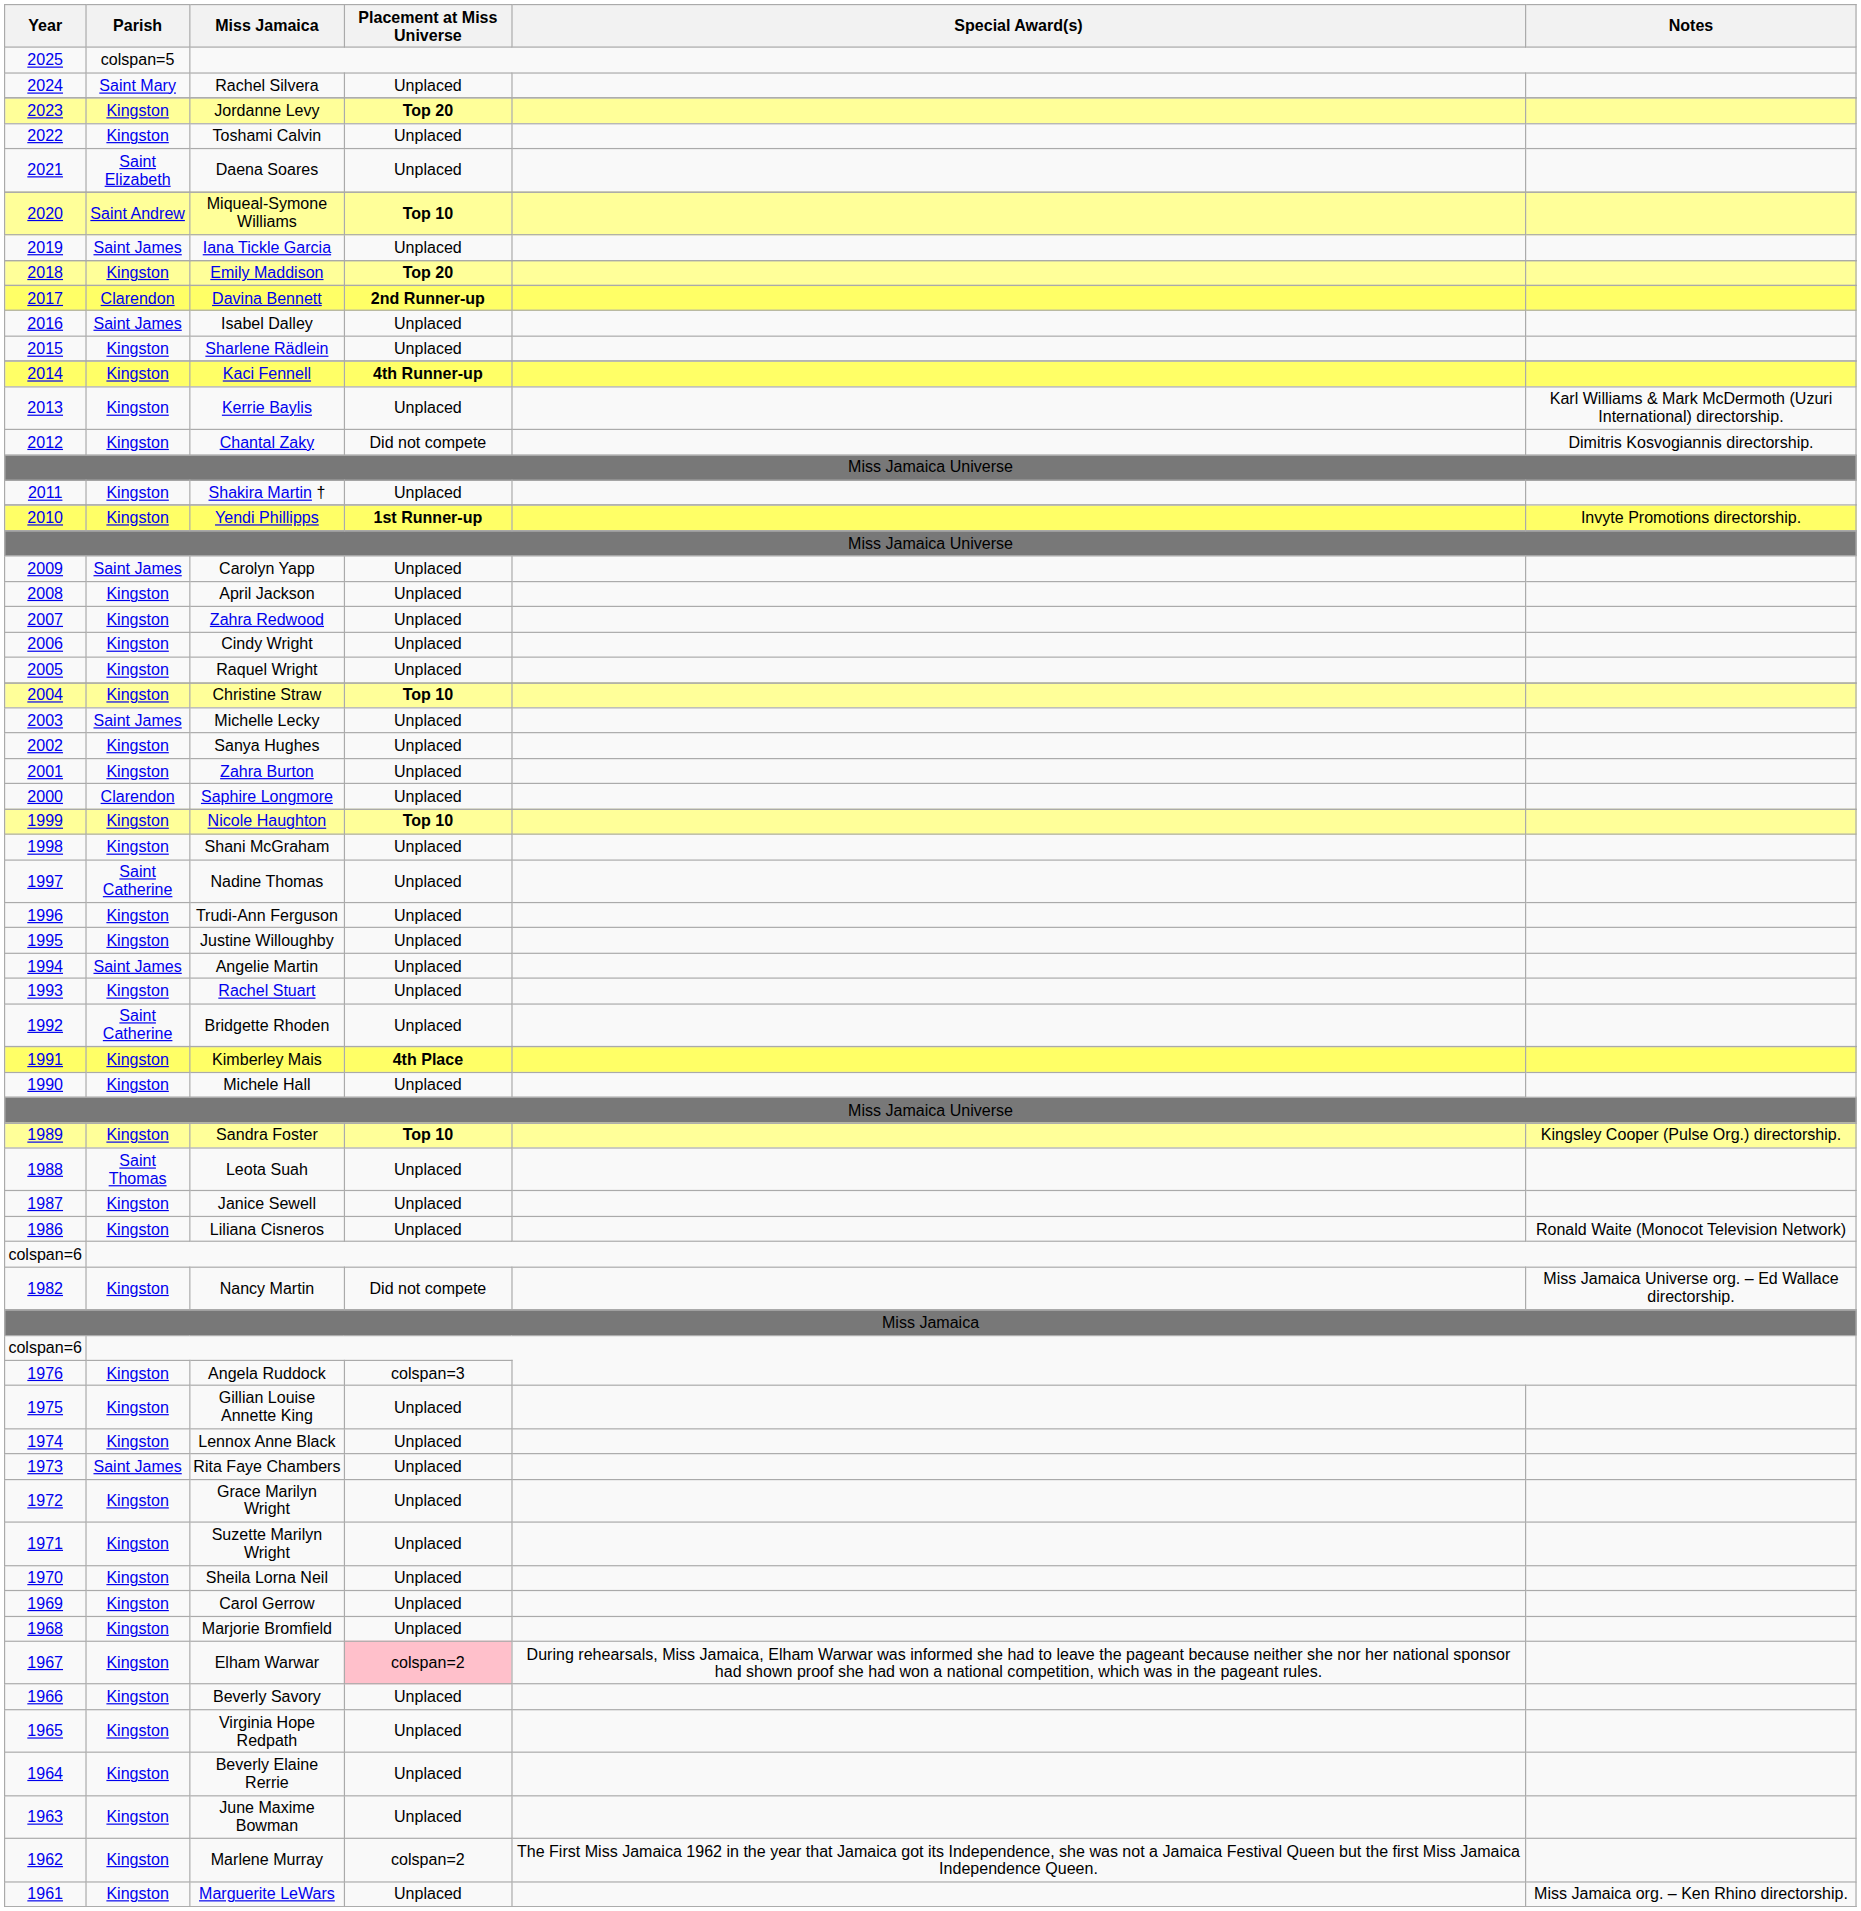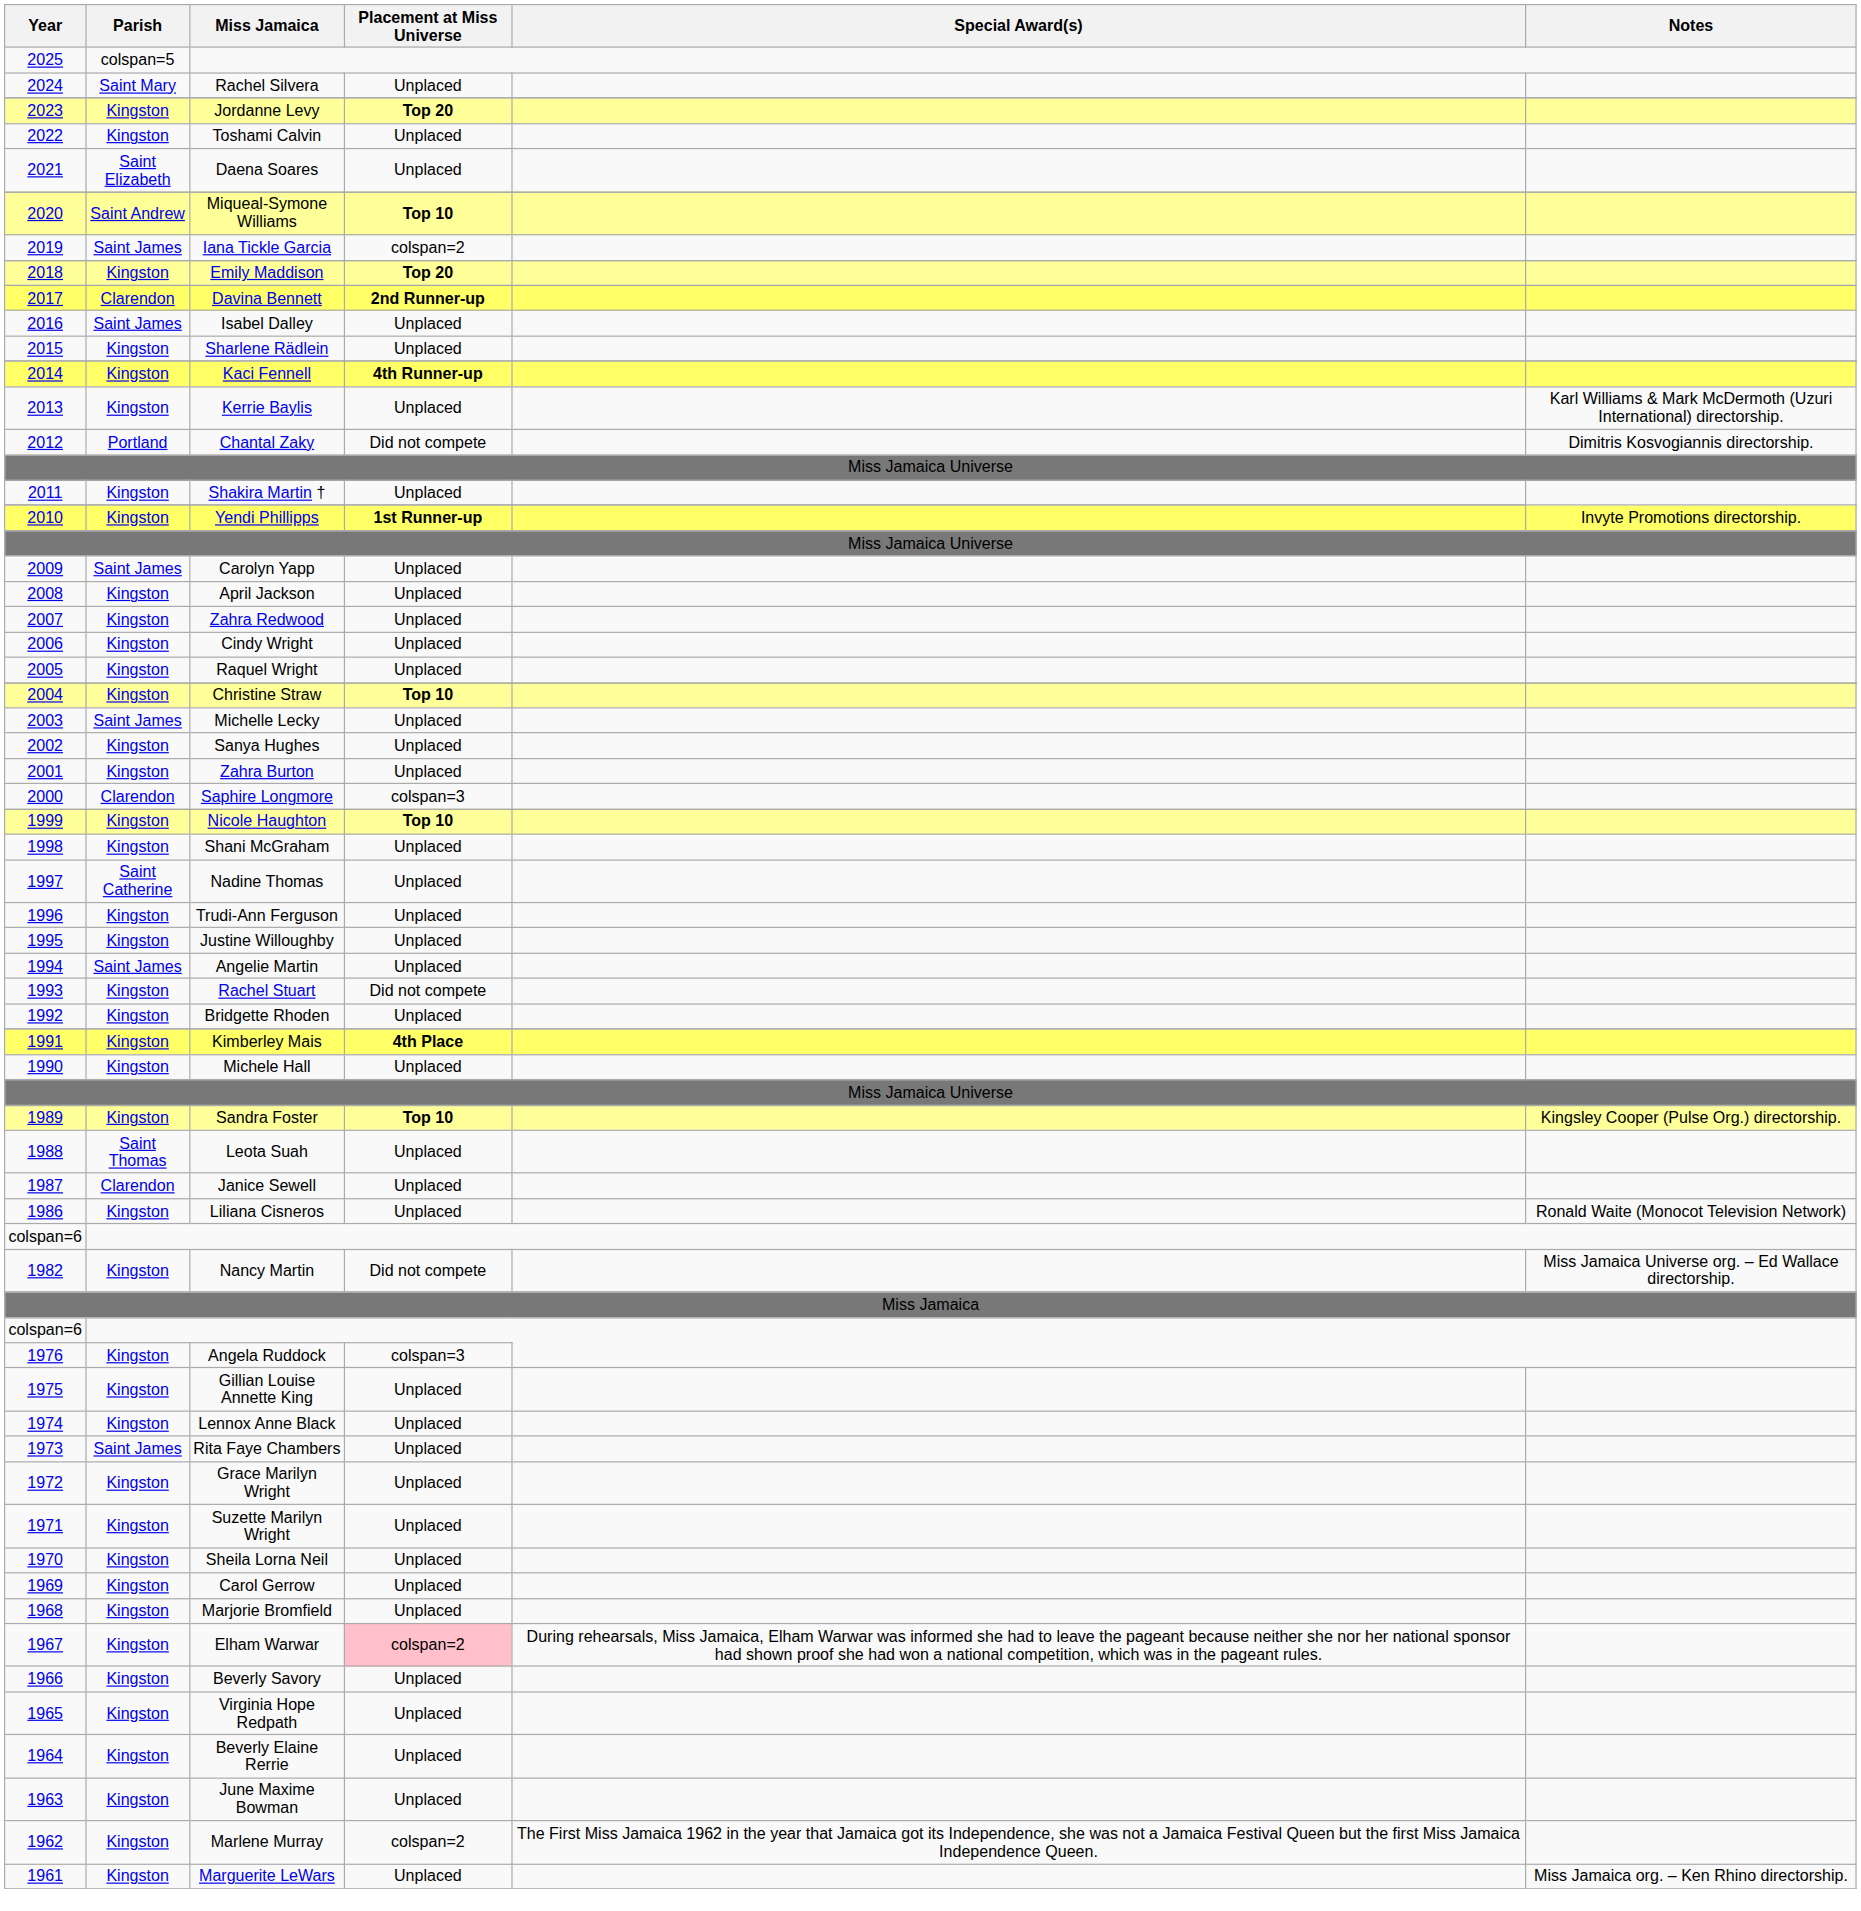(428, 247) Unplaced -> (428, 247) colspan=2
(138, 442) Kingston -> (138, 442) Portland
(428, 796) Unplaced -> (428, 796) colspan=3
(428, 991) Unplaced -> (428, 991) Did not compete
(138, 1025) Saint Catherine -> (138, 1016) Kingston
(138, 1203) Kingston -> (138, 1185) Clarendon
